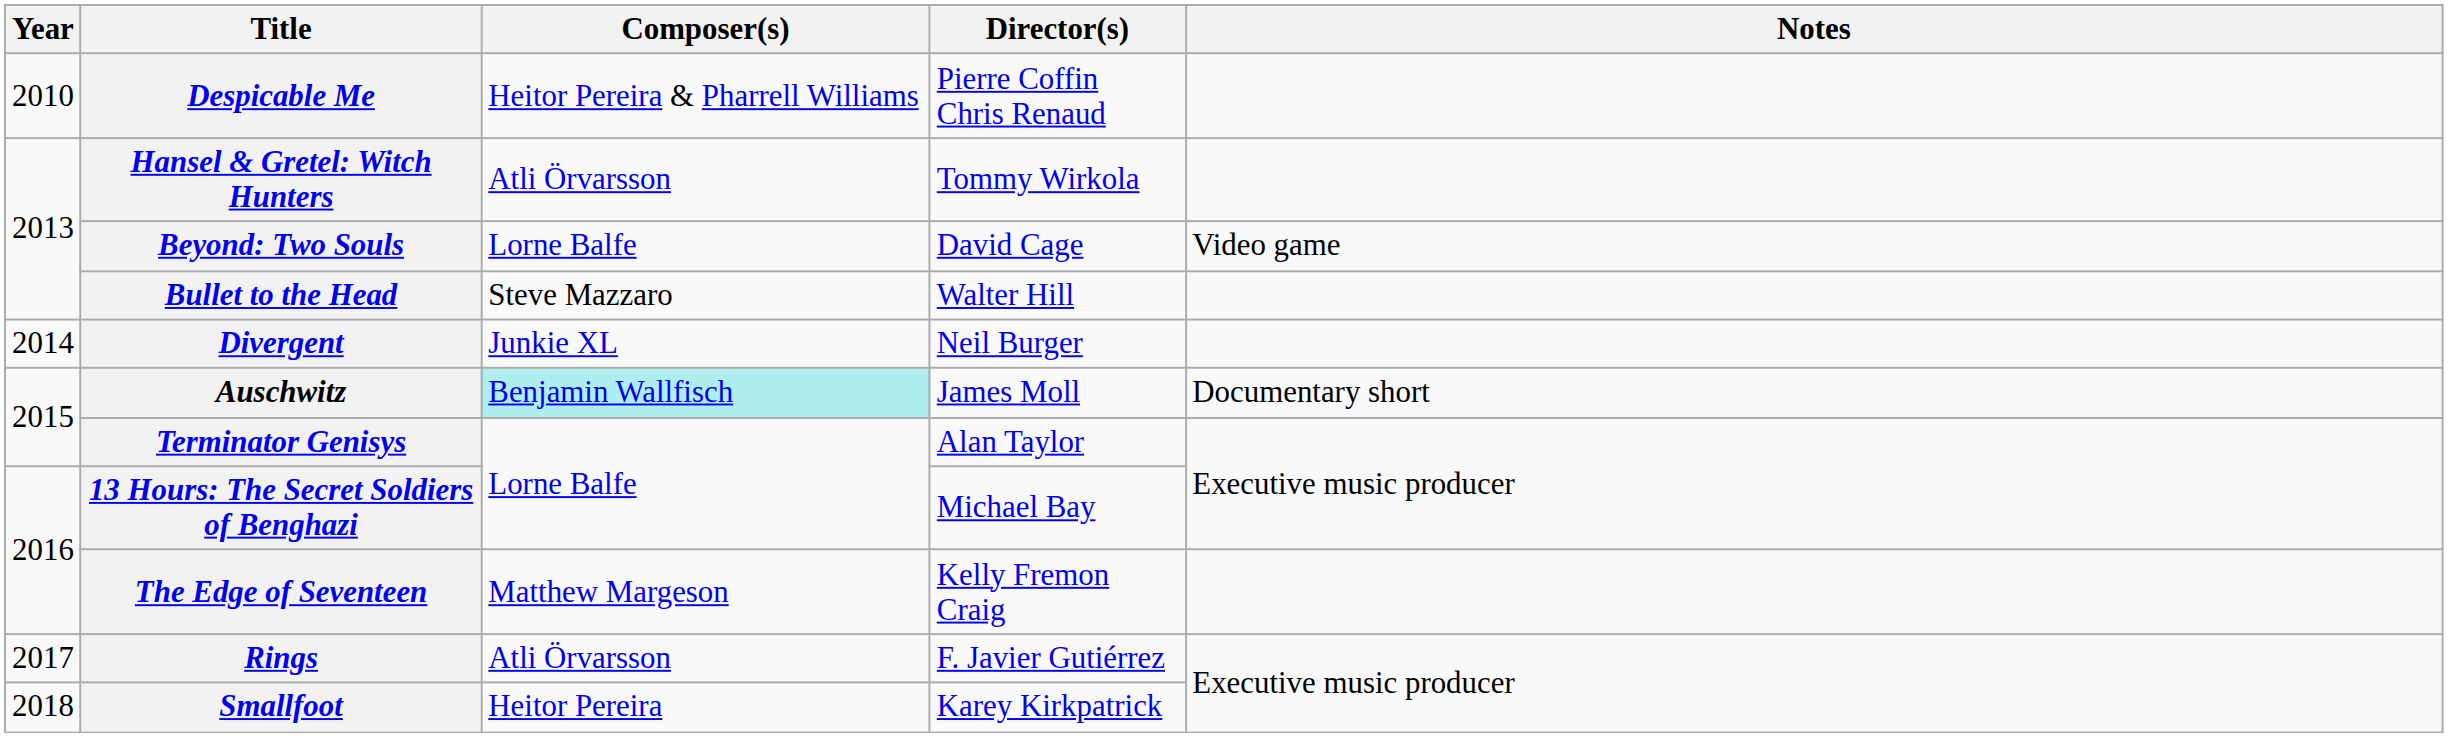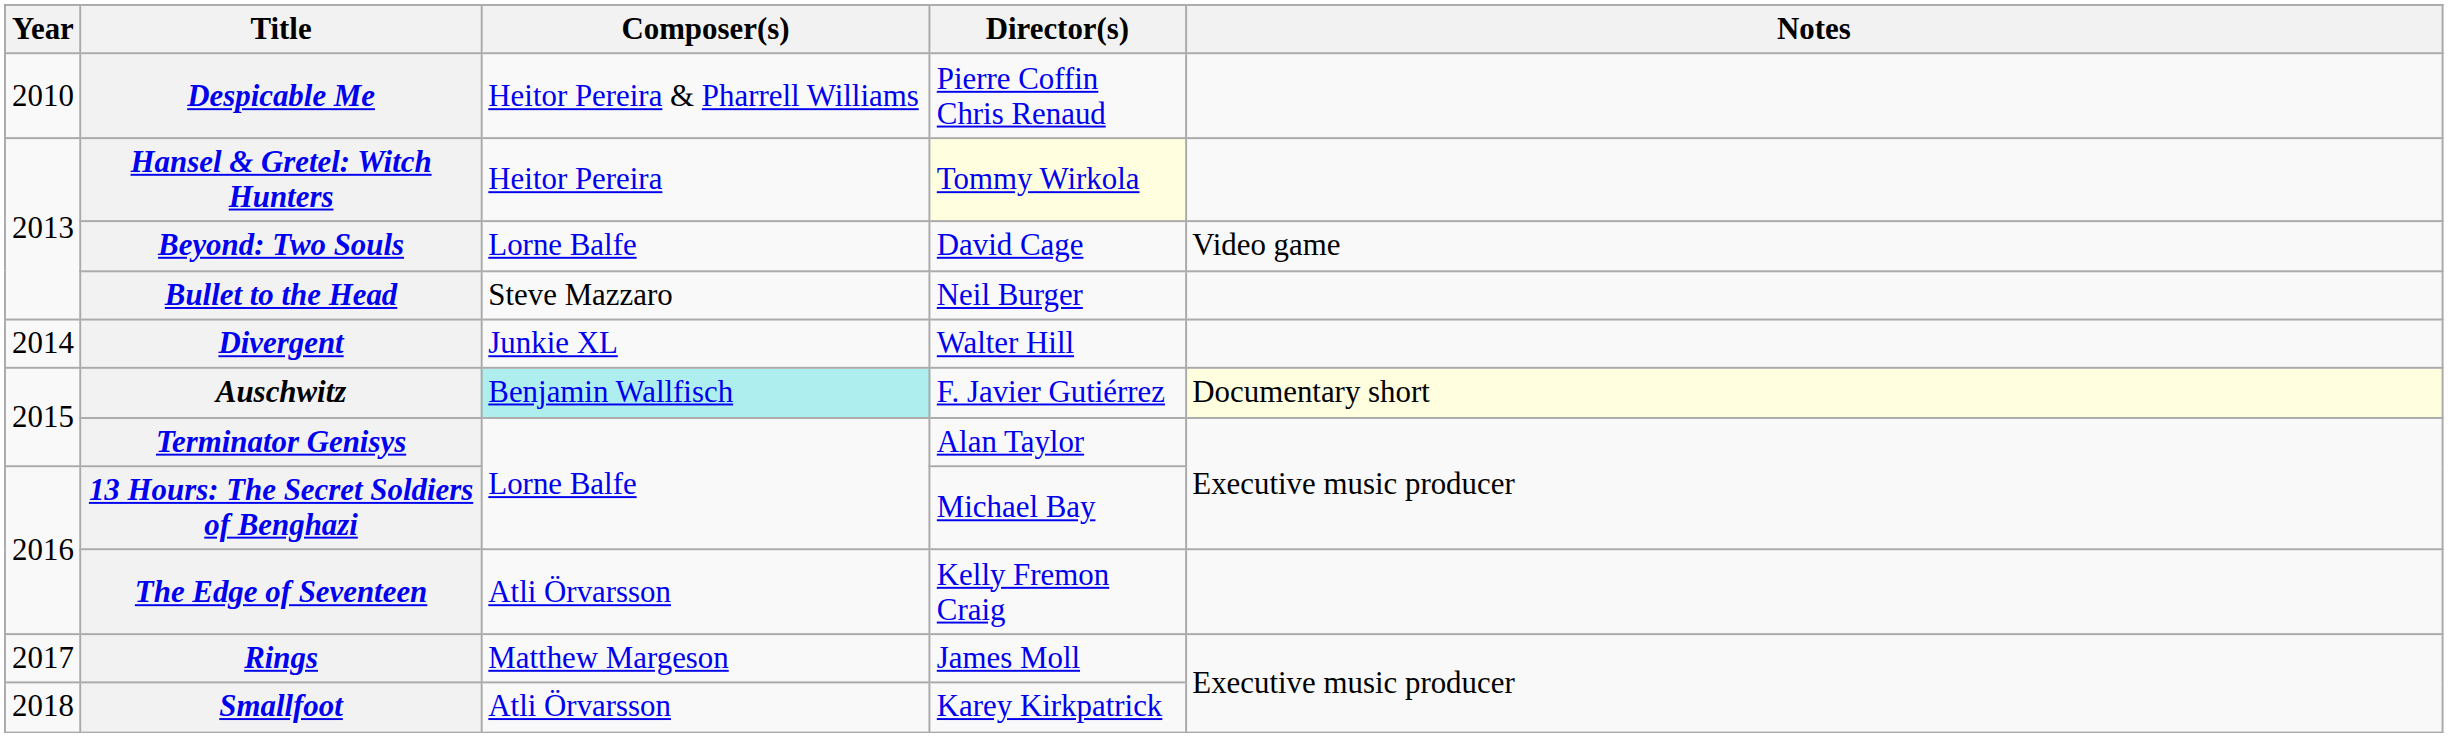(580, 179) Atli Örvarsson -> (575, 179) Heitor Pereira
(1038, 179) no background -> (1038, 179) lightyellow background
(1005, 294) Walter Hill -> (1010, 294) Neil Burger
(1010, 343) Neil Burger -> (1005, 343) Walter Hill
(1008, 392) James Moll -> (1051, 392) F. Javier Gutiérrez
(1311, 392) no background -> (1311, 392) lightyellow background
(609, 591) Matthew Margeson -> (580, 591) Atli Örvarsson
(580, 657) Atli Örvarsson -> (609, 657) Matthew Margeson
(1051, 657) F. Javier Gutiérrez -> (1008, 657) James Moll
(575, 706) Heitor Pereira -> (580, 706) Atli Örvarsson
